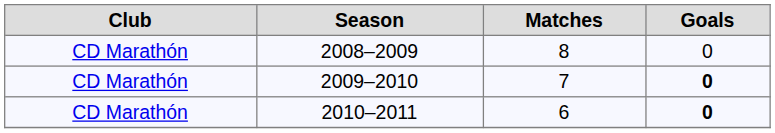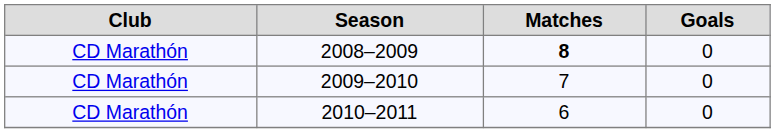(564, 51) normal -> (564, 51) bold
(707, 81) bold -> (707, 81) normal
(707, 112) bold -> (707, 112) normal
